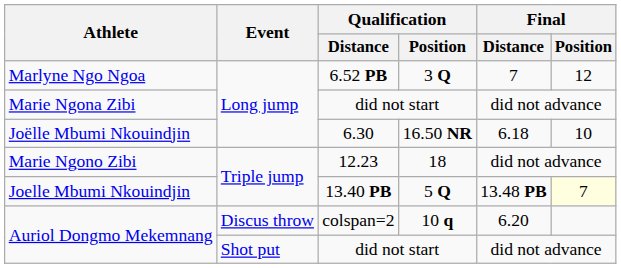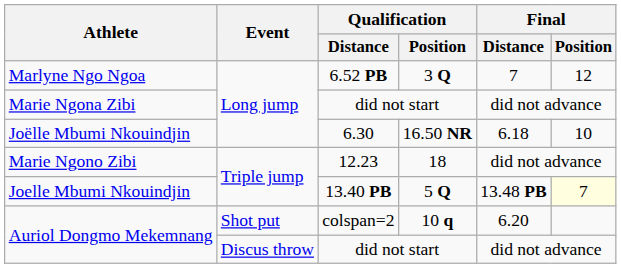(267, 220) Discus throw -> (250, 220) Shot put
(250, 249) Shot put -> (267, 249) Discus throw
